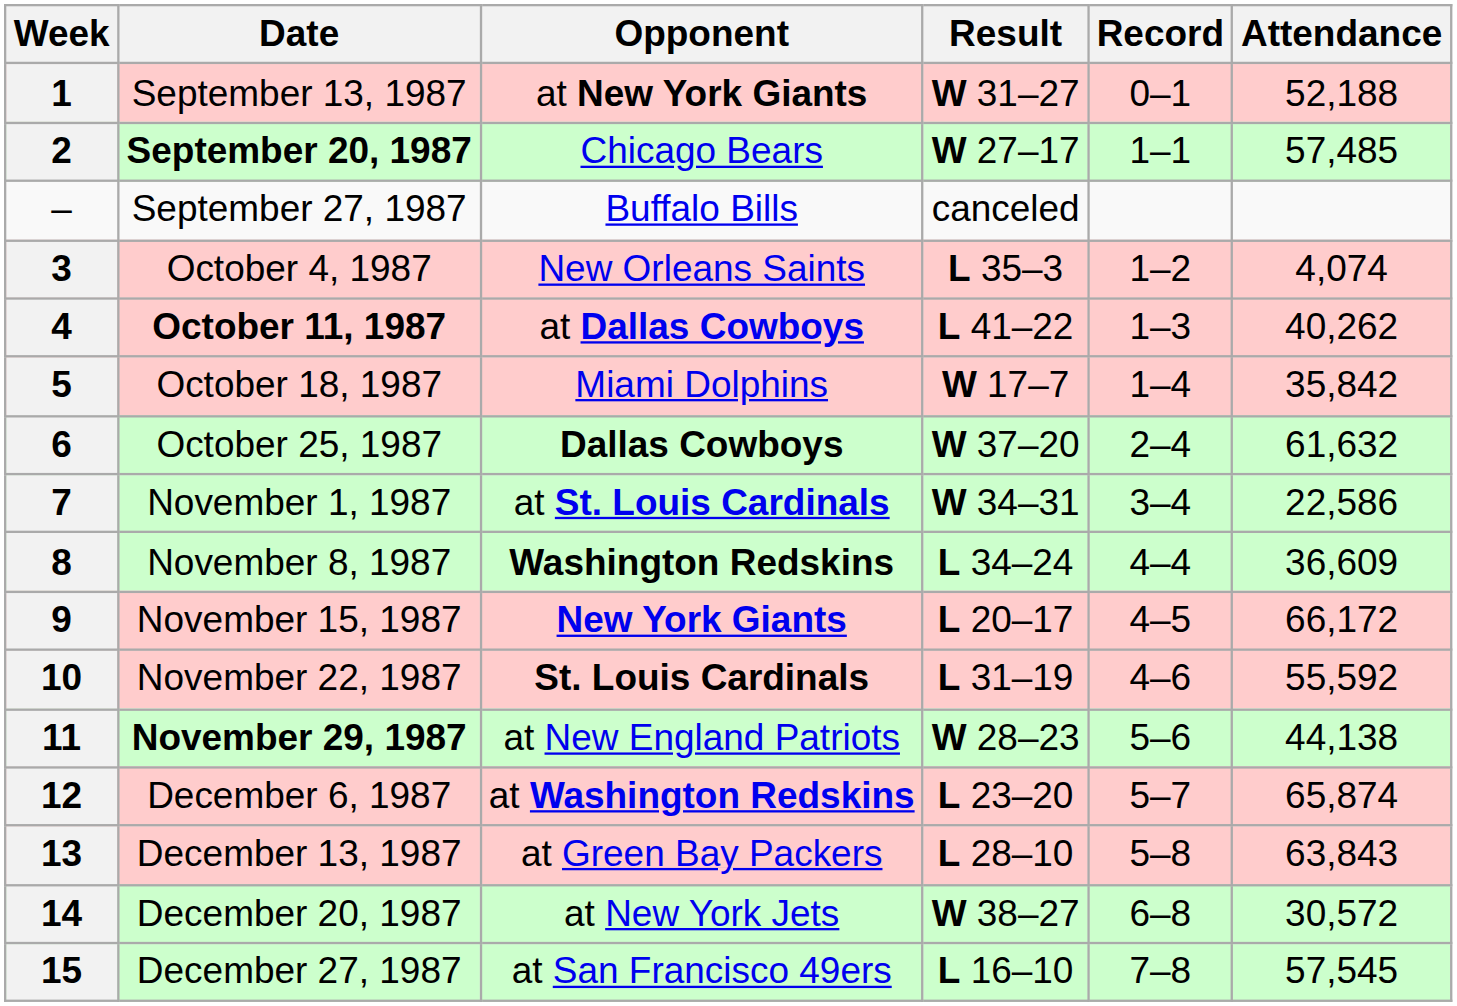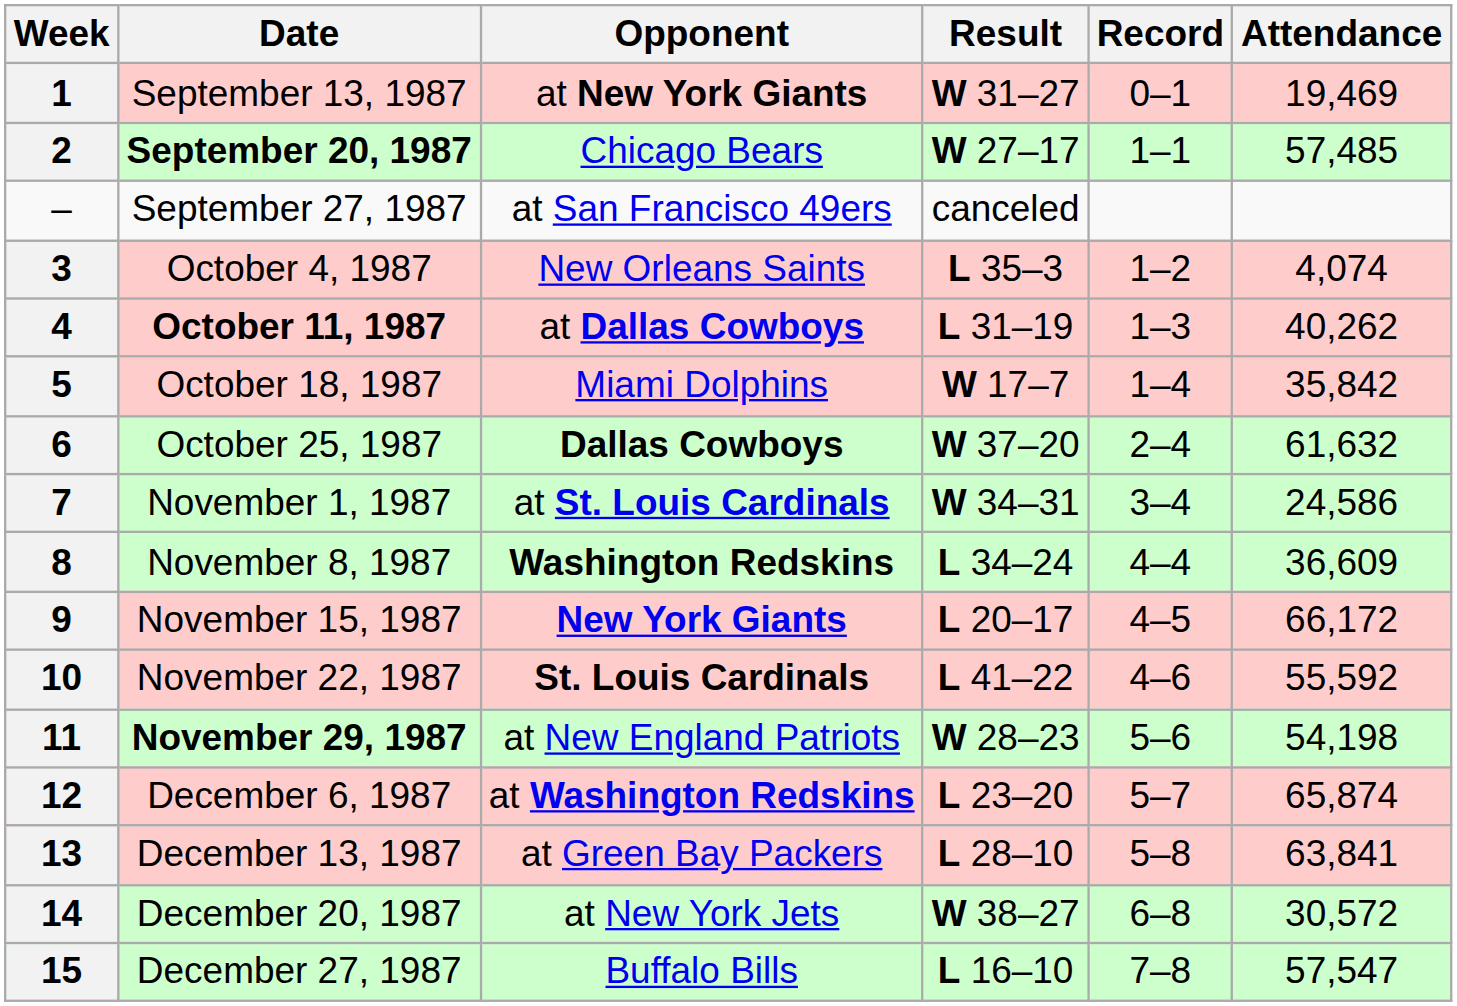(1342, 92) 52,188 -> (1342, 92) 19,469
(702, 209) Buffalo Bills -> (702, 209) at San Francisco 49ers
(1006, 326) L 41–22 -> (1006, 326) L 31–19
(1342, 502) 22,586 -> (1342, 502) 24,586
(1006, 678) L 31–19 -> (1006, 678) L 41–22
(1342, 737) 44,138 -> (1342, 737) 54,198
(1342, 854) 63,843 -> (1342, 854) 63,841
(702, 971) at San Francisco 49ers -> (702, 971) Buffalo Bills
(1342, 971) 57,545 -> (1342, 971) 57,547
